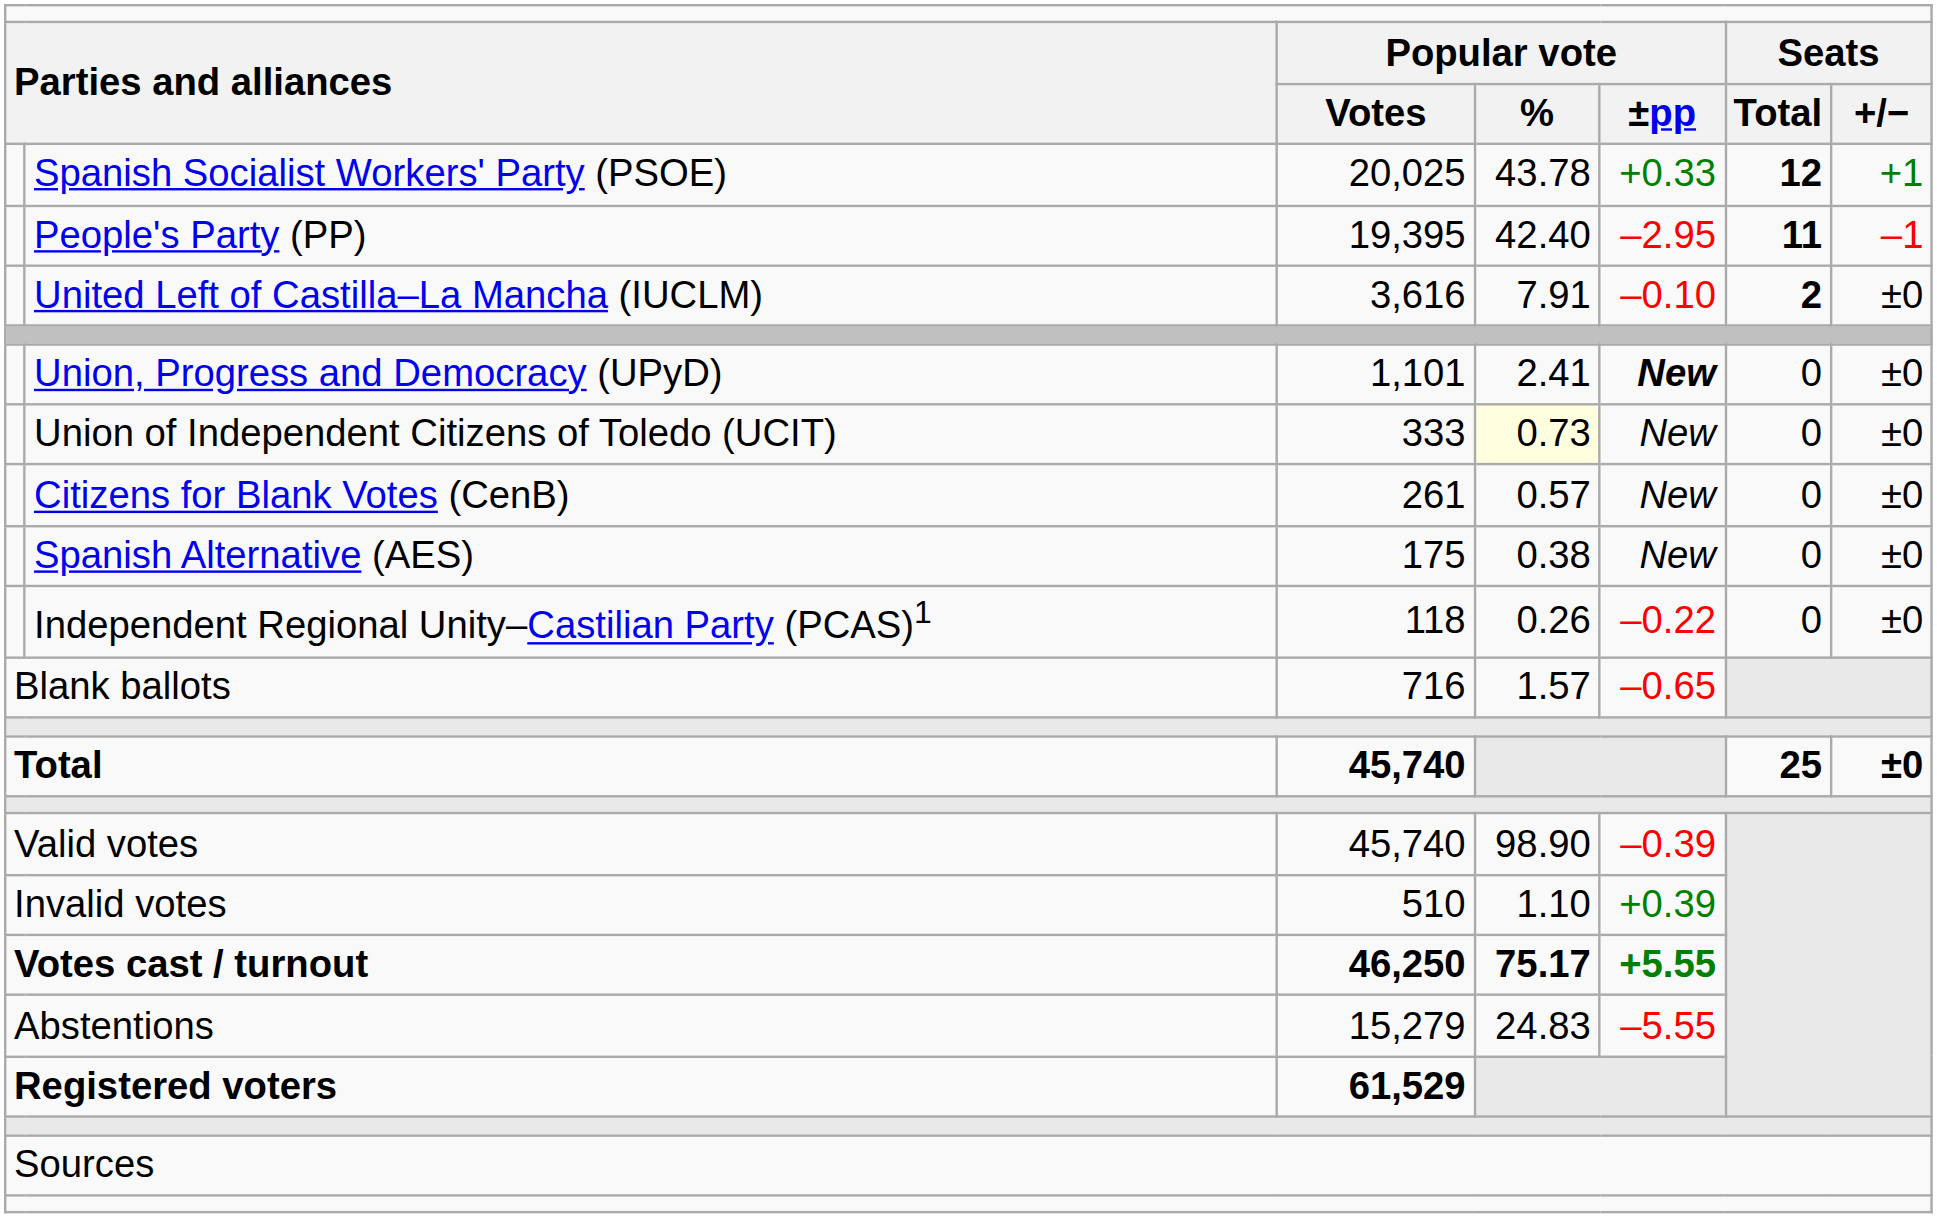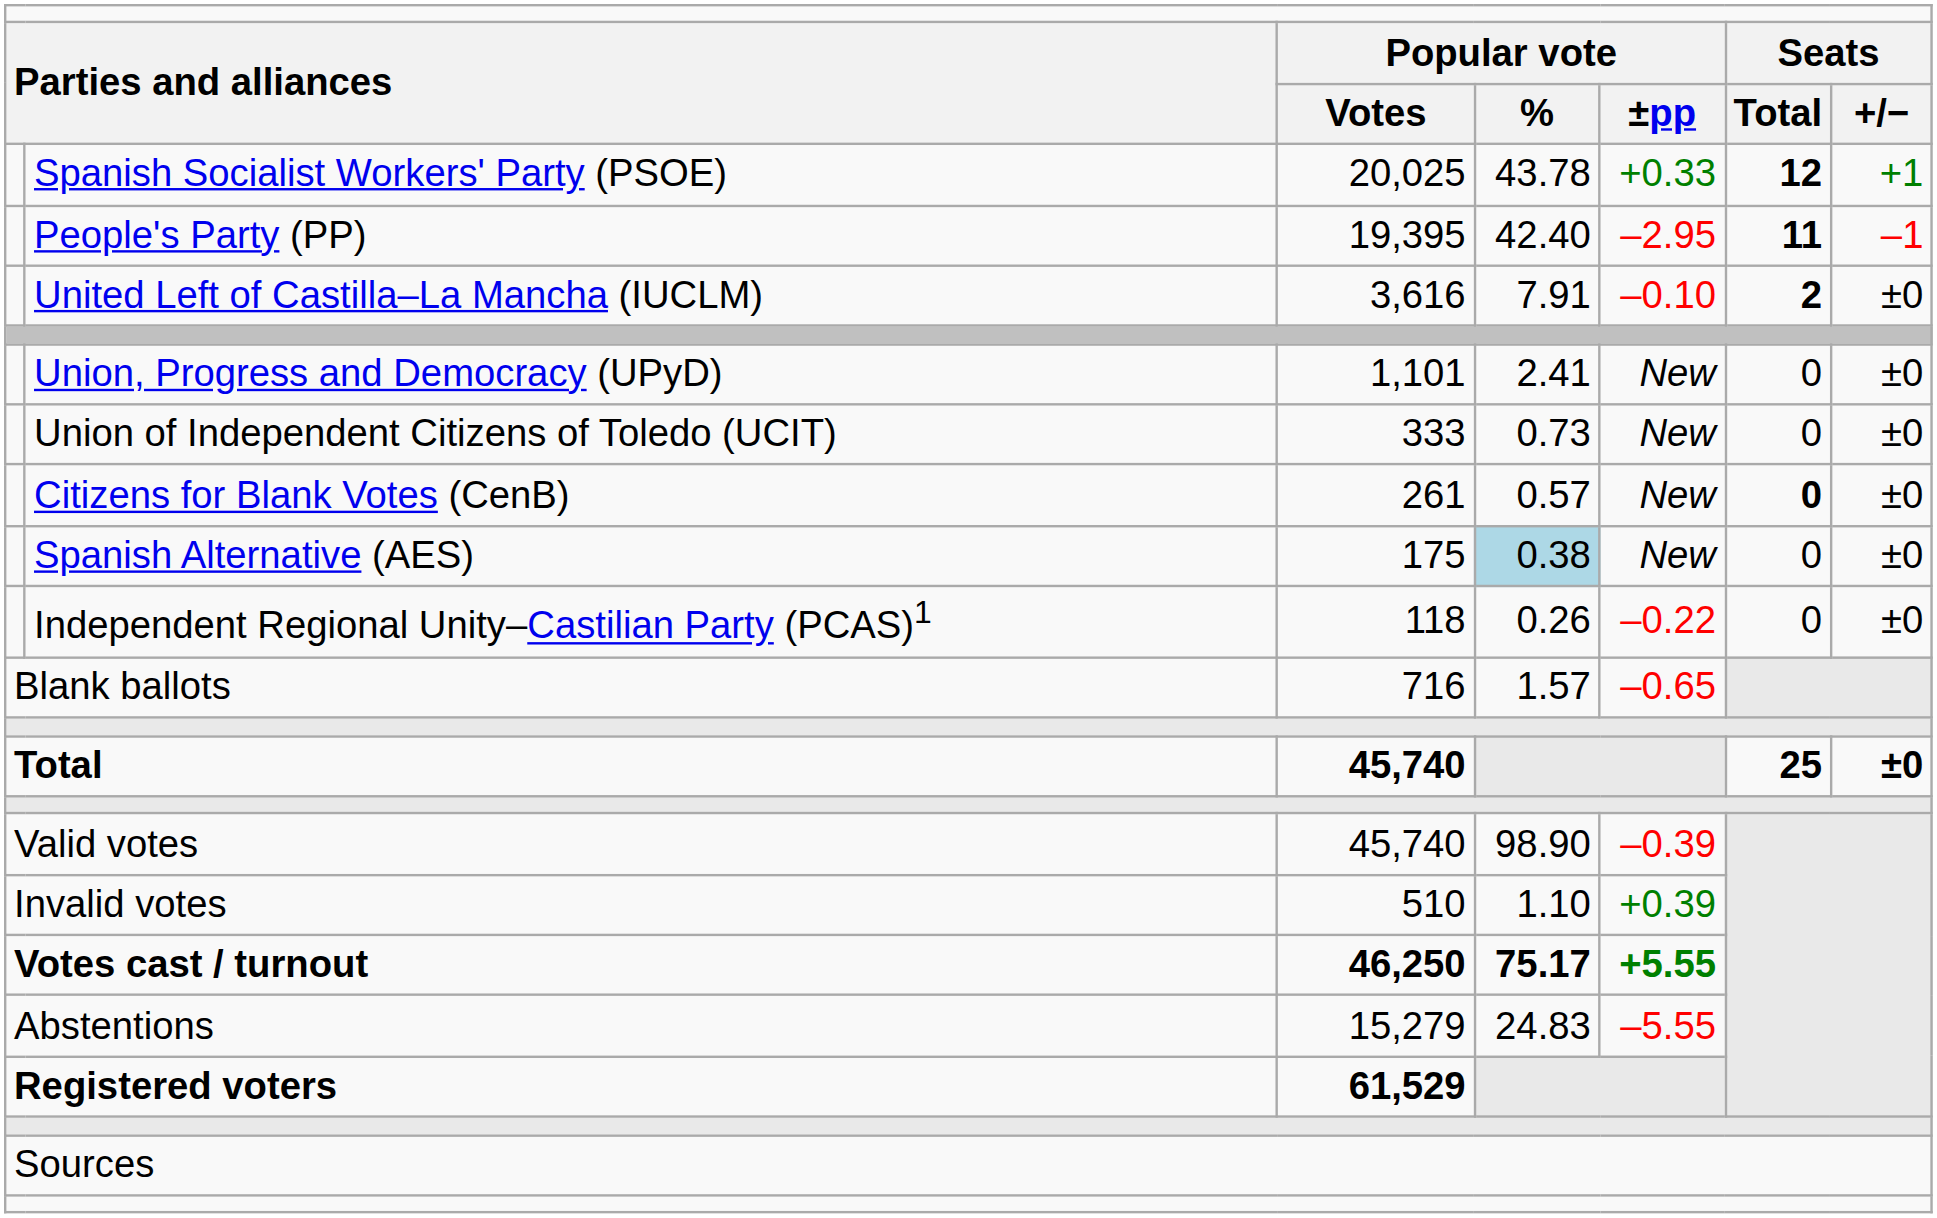(1677, 373) bold -> (1678, 373) normal
(1554, 433) lightyellow background -> (1554, 433) no background
(1811, 494) normal -> (1811, 494) bold
(1554, 555) no background -> (1554, 555) lightblue background
